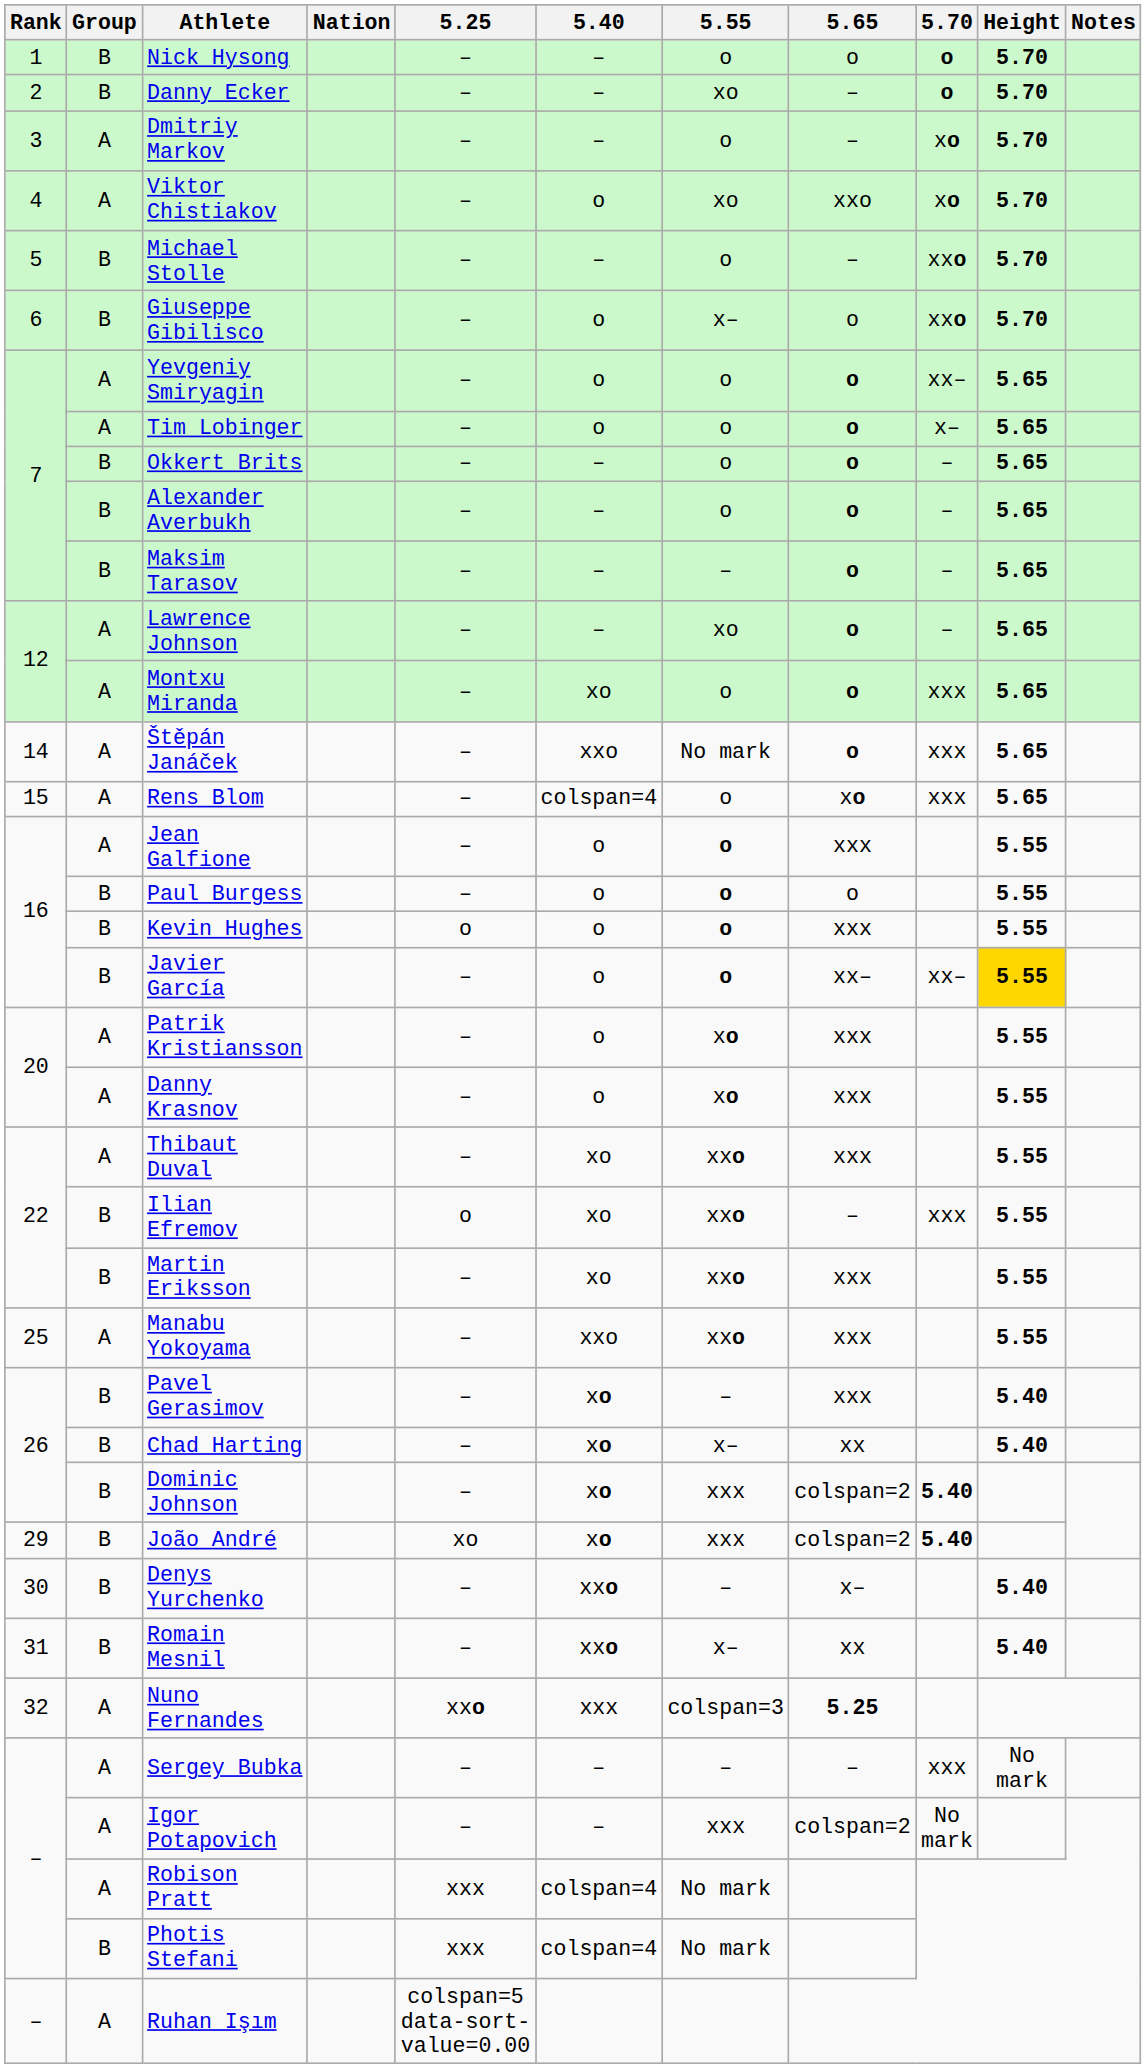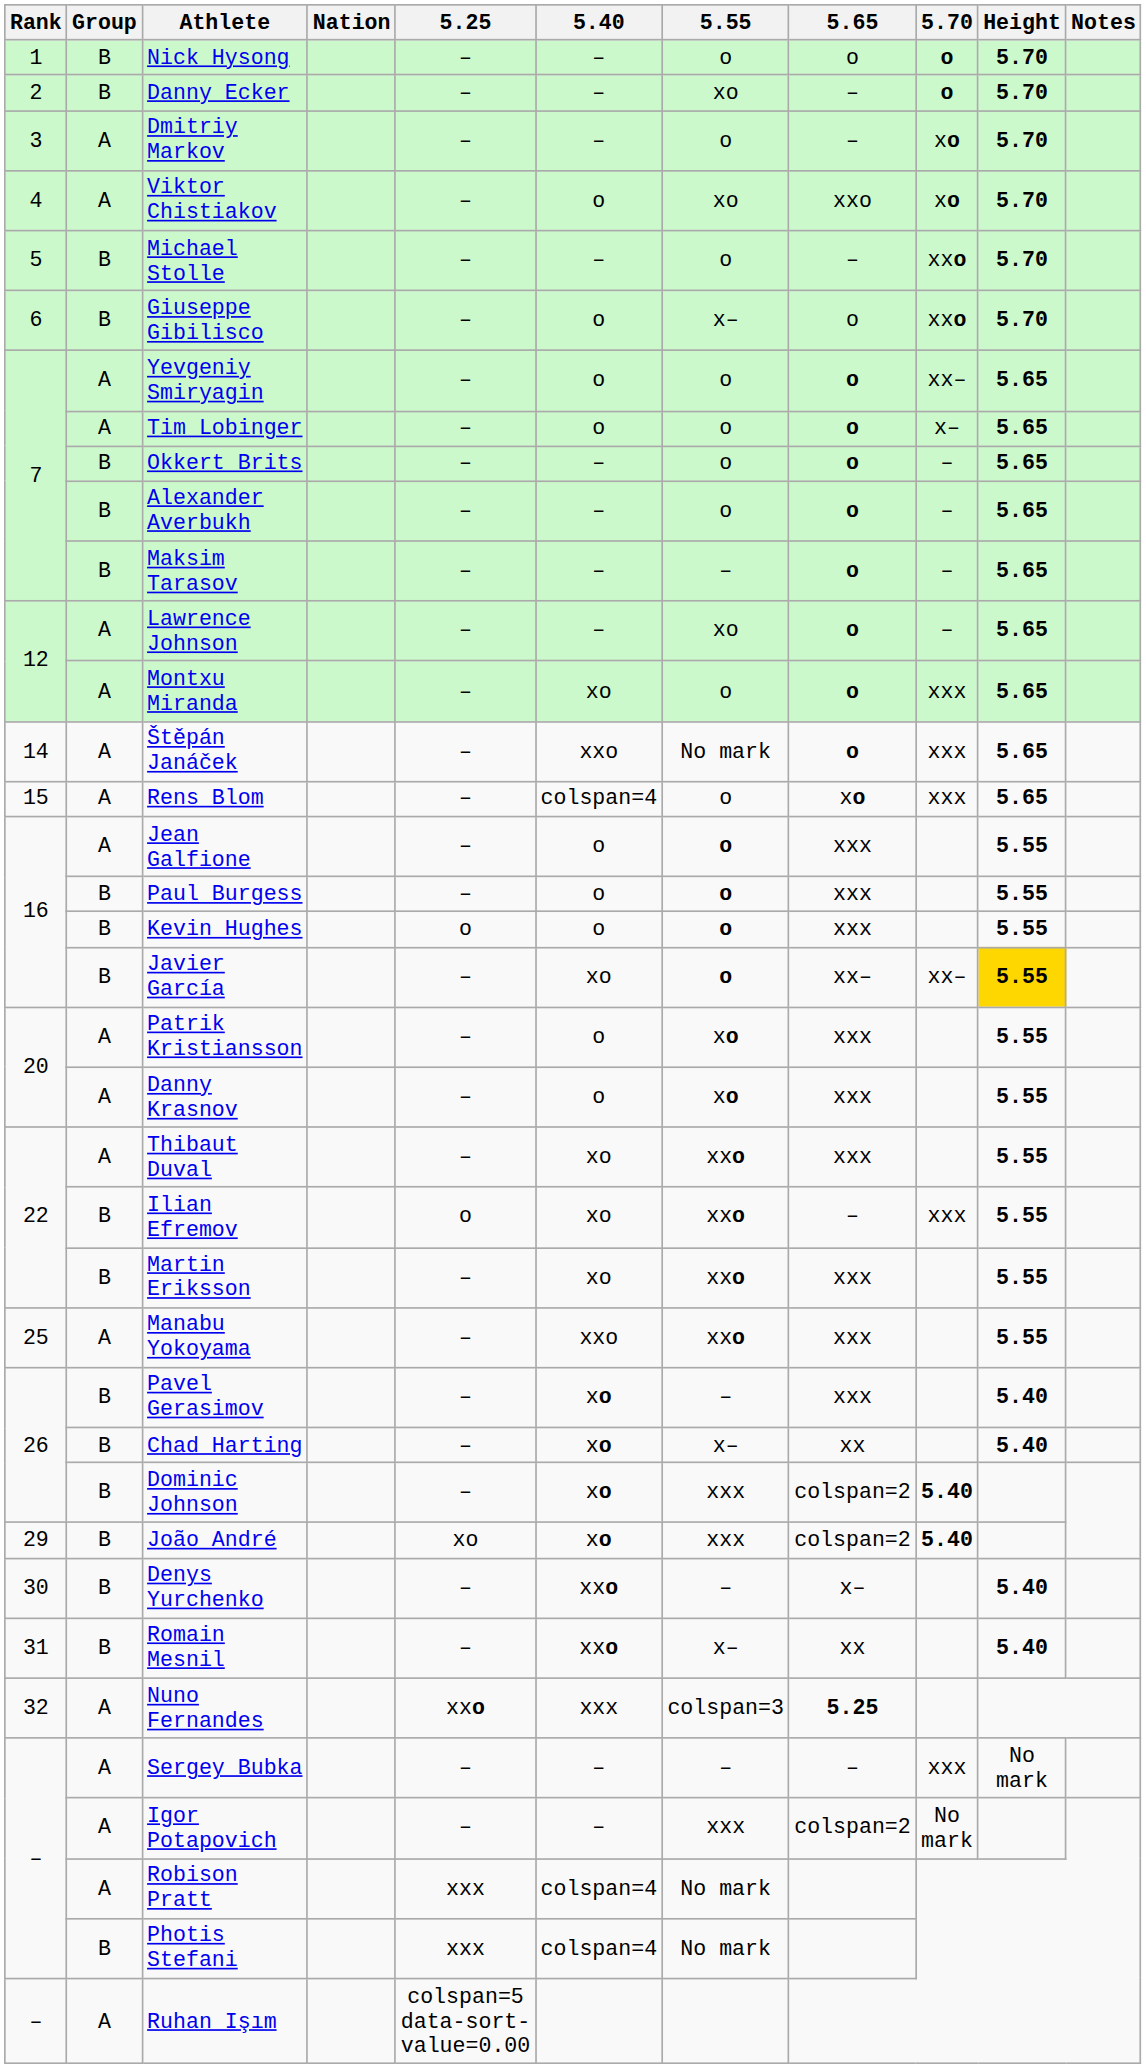(852, 894) o -> (852, 894) xxx
(599, 977) o -> (599, 977) xo
